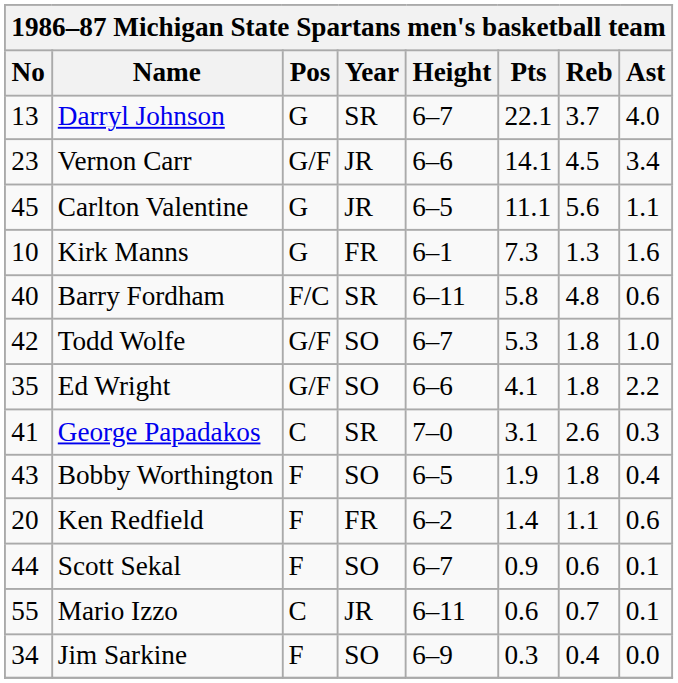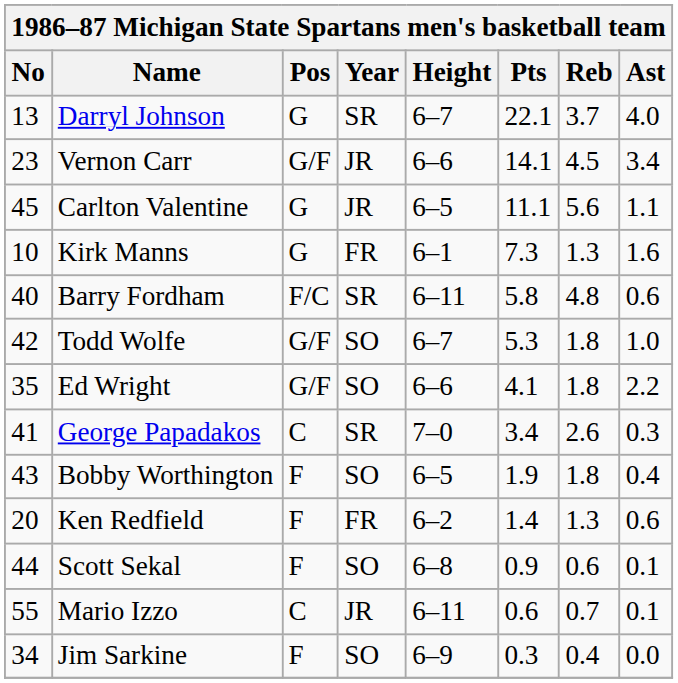(521, 431) 3.1 -> (521, 431) 3.4
(582, 521) 1.1 -> (582, 521) 1.3
(433, 565) 6–7 -> (433, 565) 6–8
